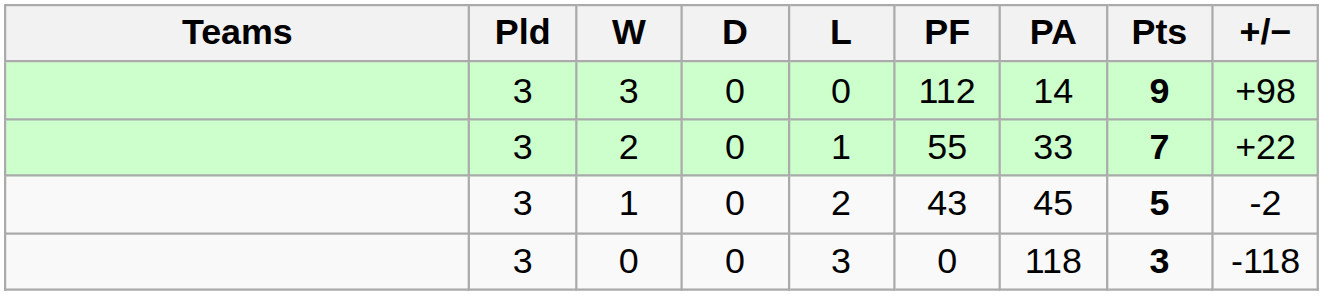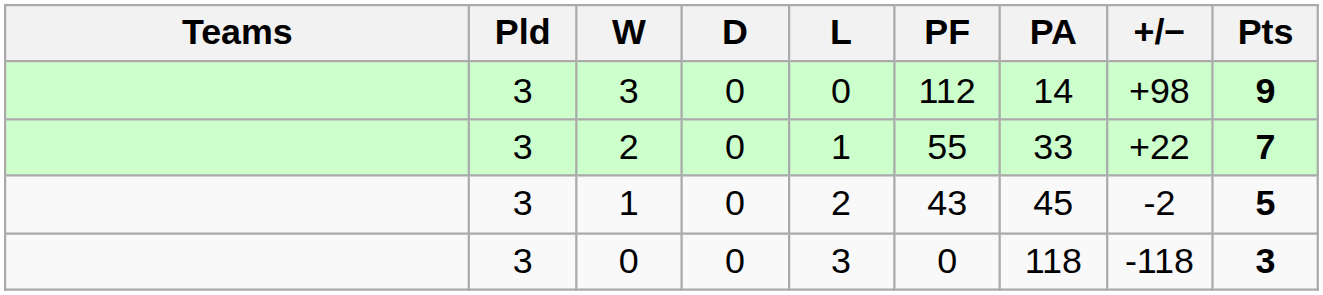columns swapped: (1266, 32) <-> (1159, 32)
